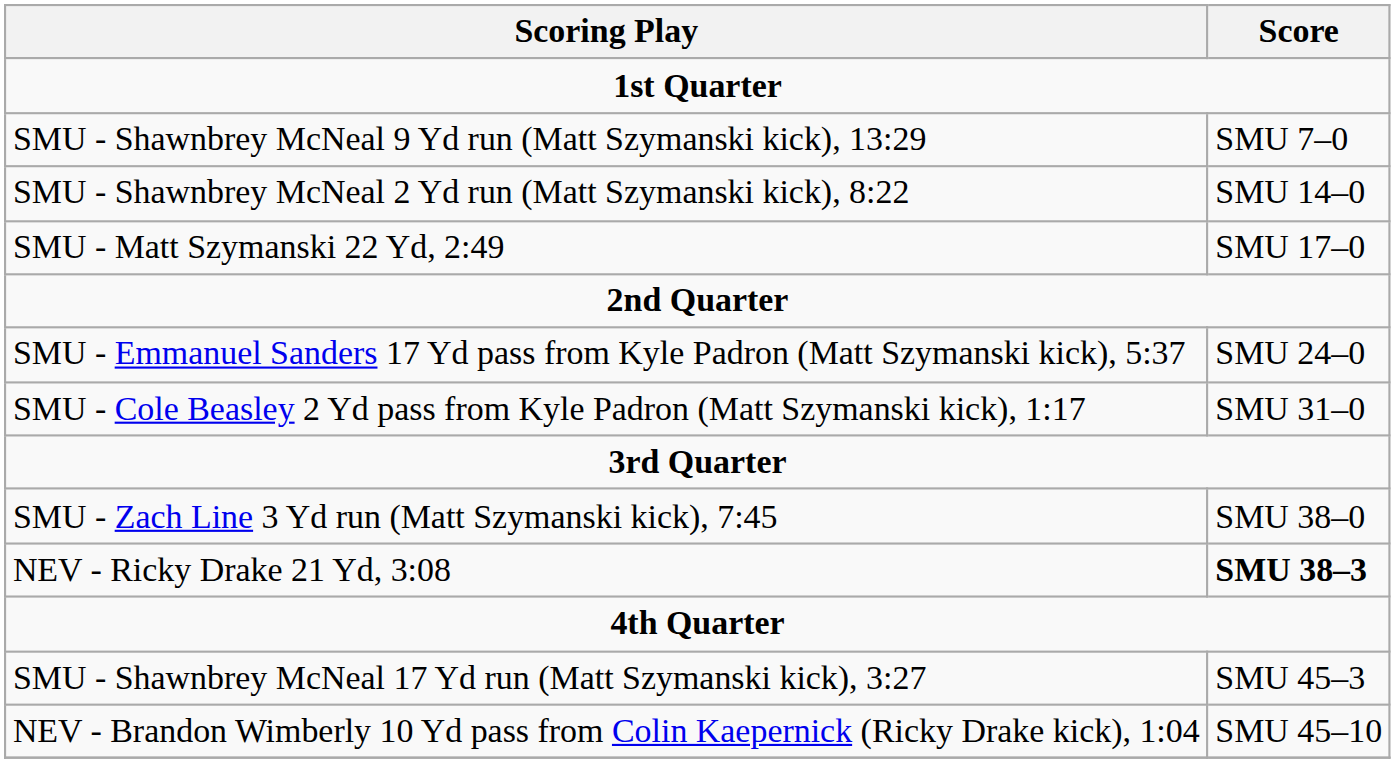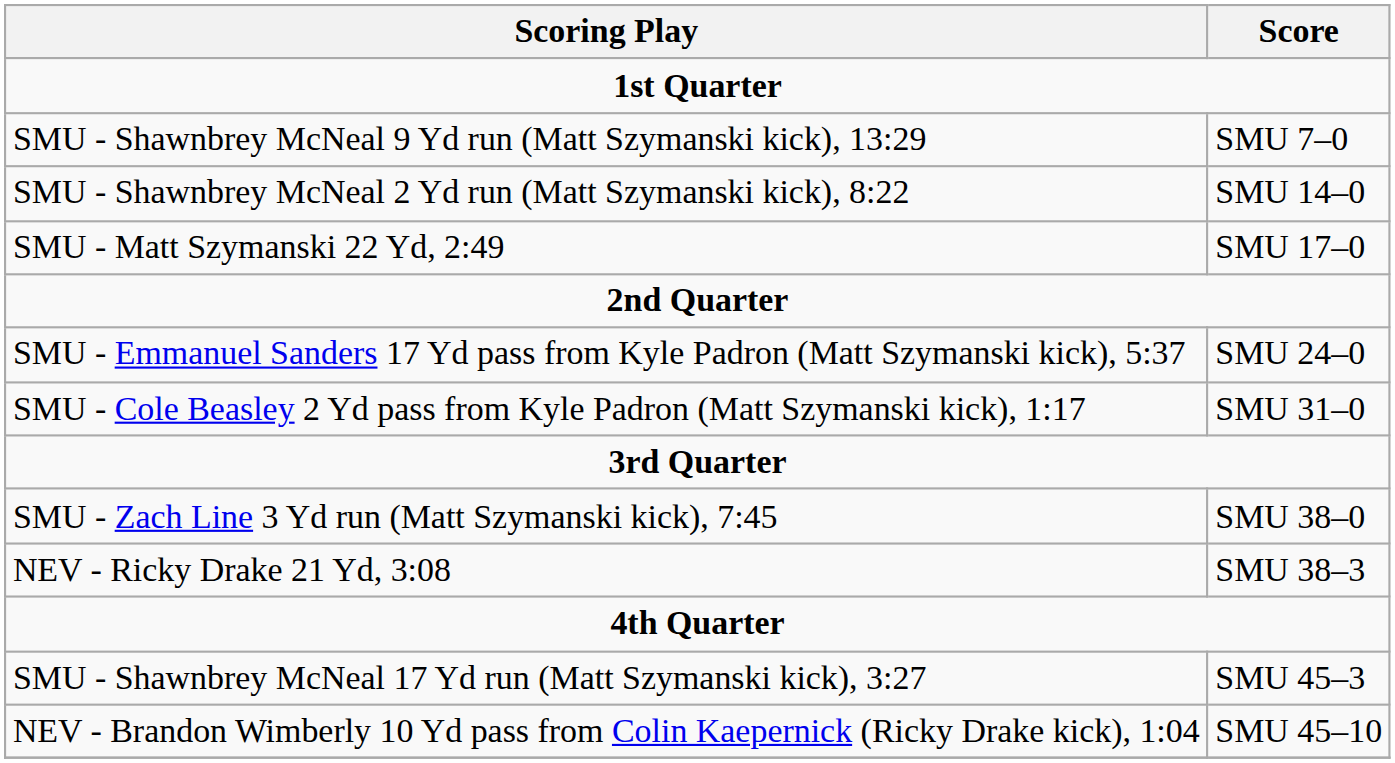(1291, 569) bold -> (1290, 569) normal
